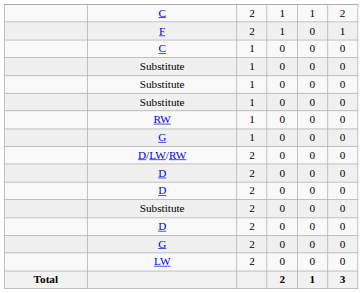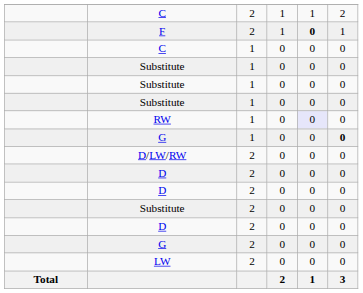(312, 31) normal -> (312, 31) bold
(312, 119) no background -> (312, 119) lavender background
(342, 137) normal -> (342, 137) bold
